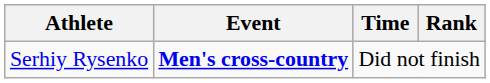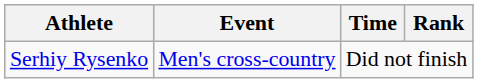(253, 59) bold -> (247, 59) normal
